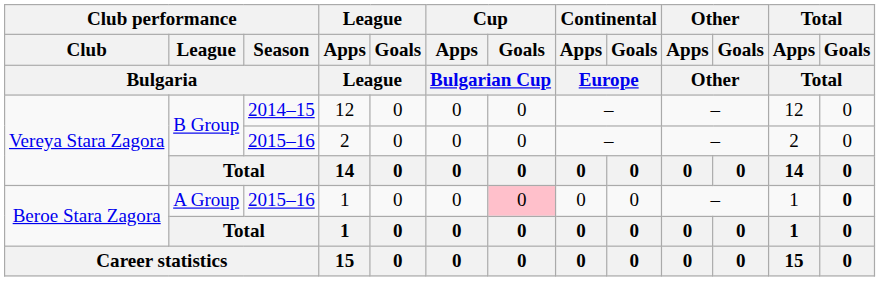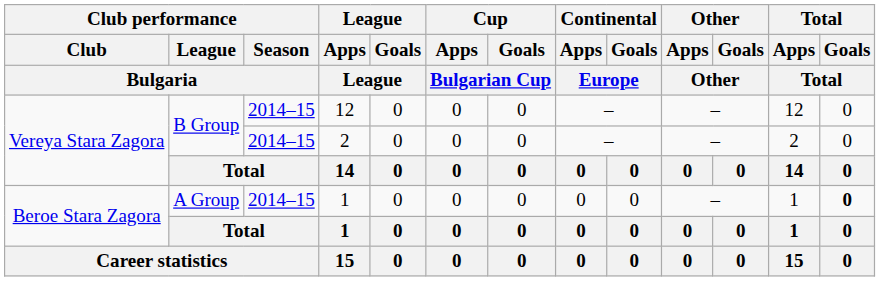(281, 140) 2015–16 -> (281, 140) 2014–15
(281, 200) 2015–16 -> (281, 200) 2014–15
(522, 200) pink background -> (522, 200) no background
